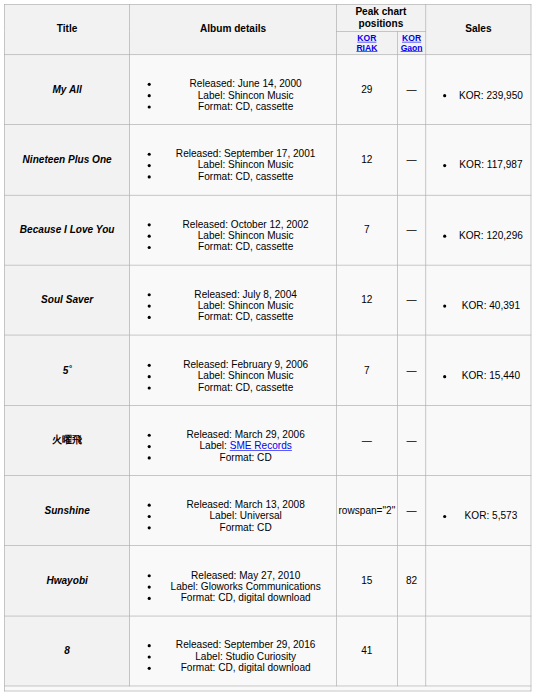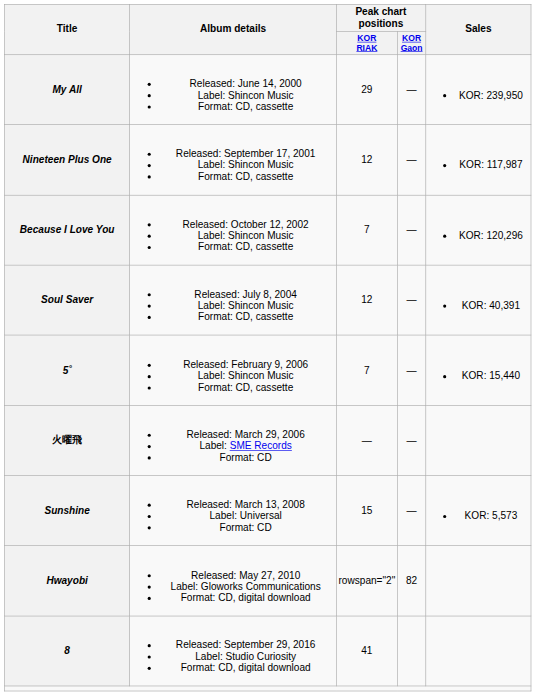(367, 510) rowspan="2" -> (367, 510) 15
(367, 581) 15 -> (367, 581) rowspan="2"
